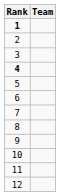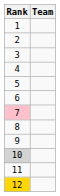(17, 26) bold -> (17, 26) normal
(17, 69) bold -> (17, 69) normal
(17, 112) no background -> (17, 112) pink background
(17, 156) no background -> (17, 156) lightgrey background
(17, 184) no background -> (17, 184) gold background
